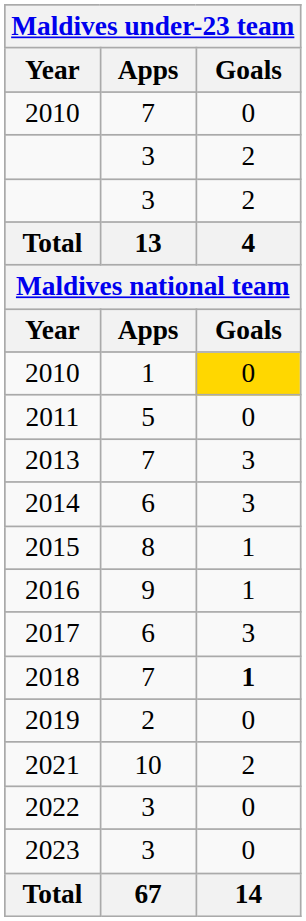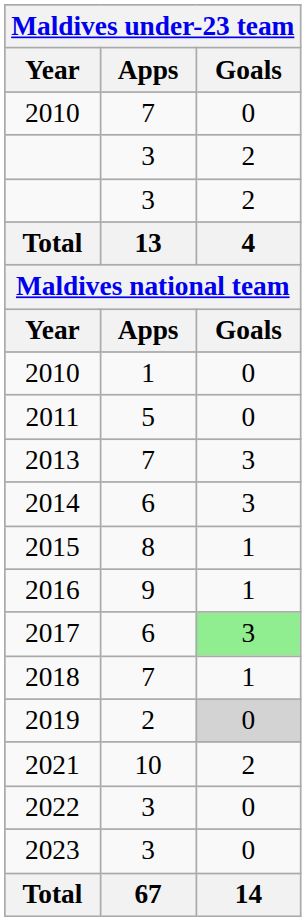(248, 373) gold background -> (248, 373) no background
(248, 633) no background -> (248, 633) lightgreen background
(248, 677) bold -> (248, 677) normal
(248, 720) no background -> (248, 720) lightgrey background
